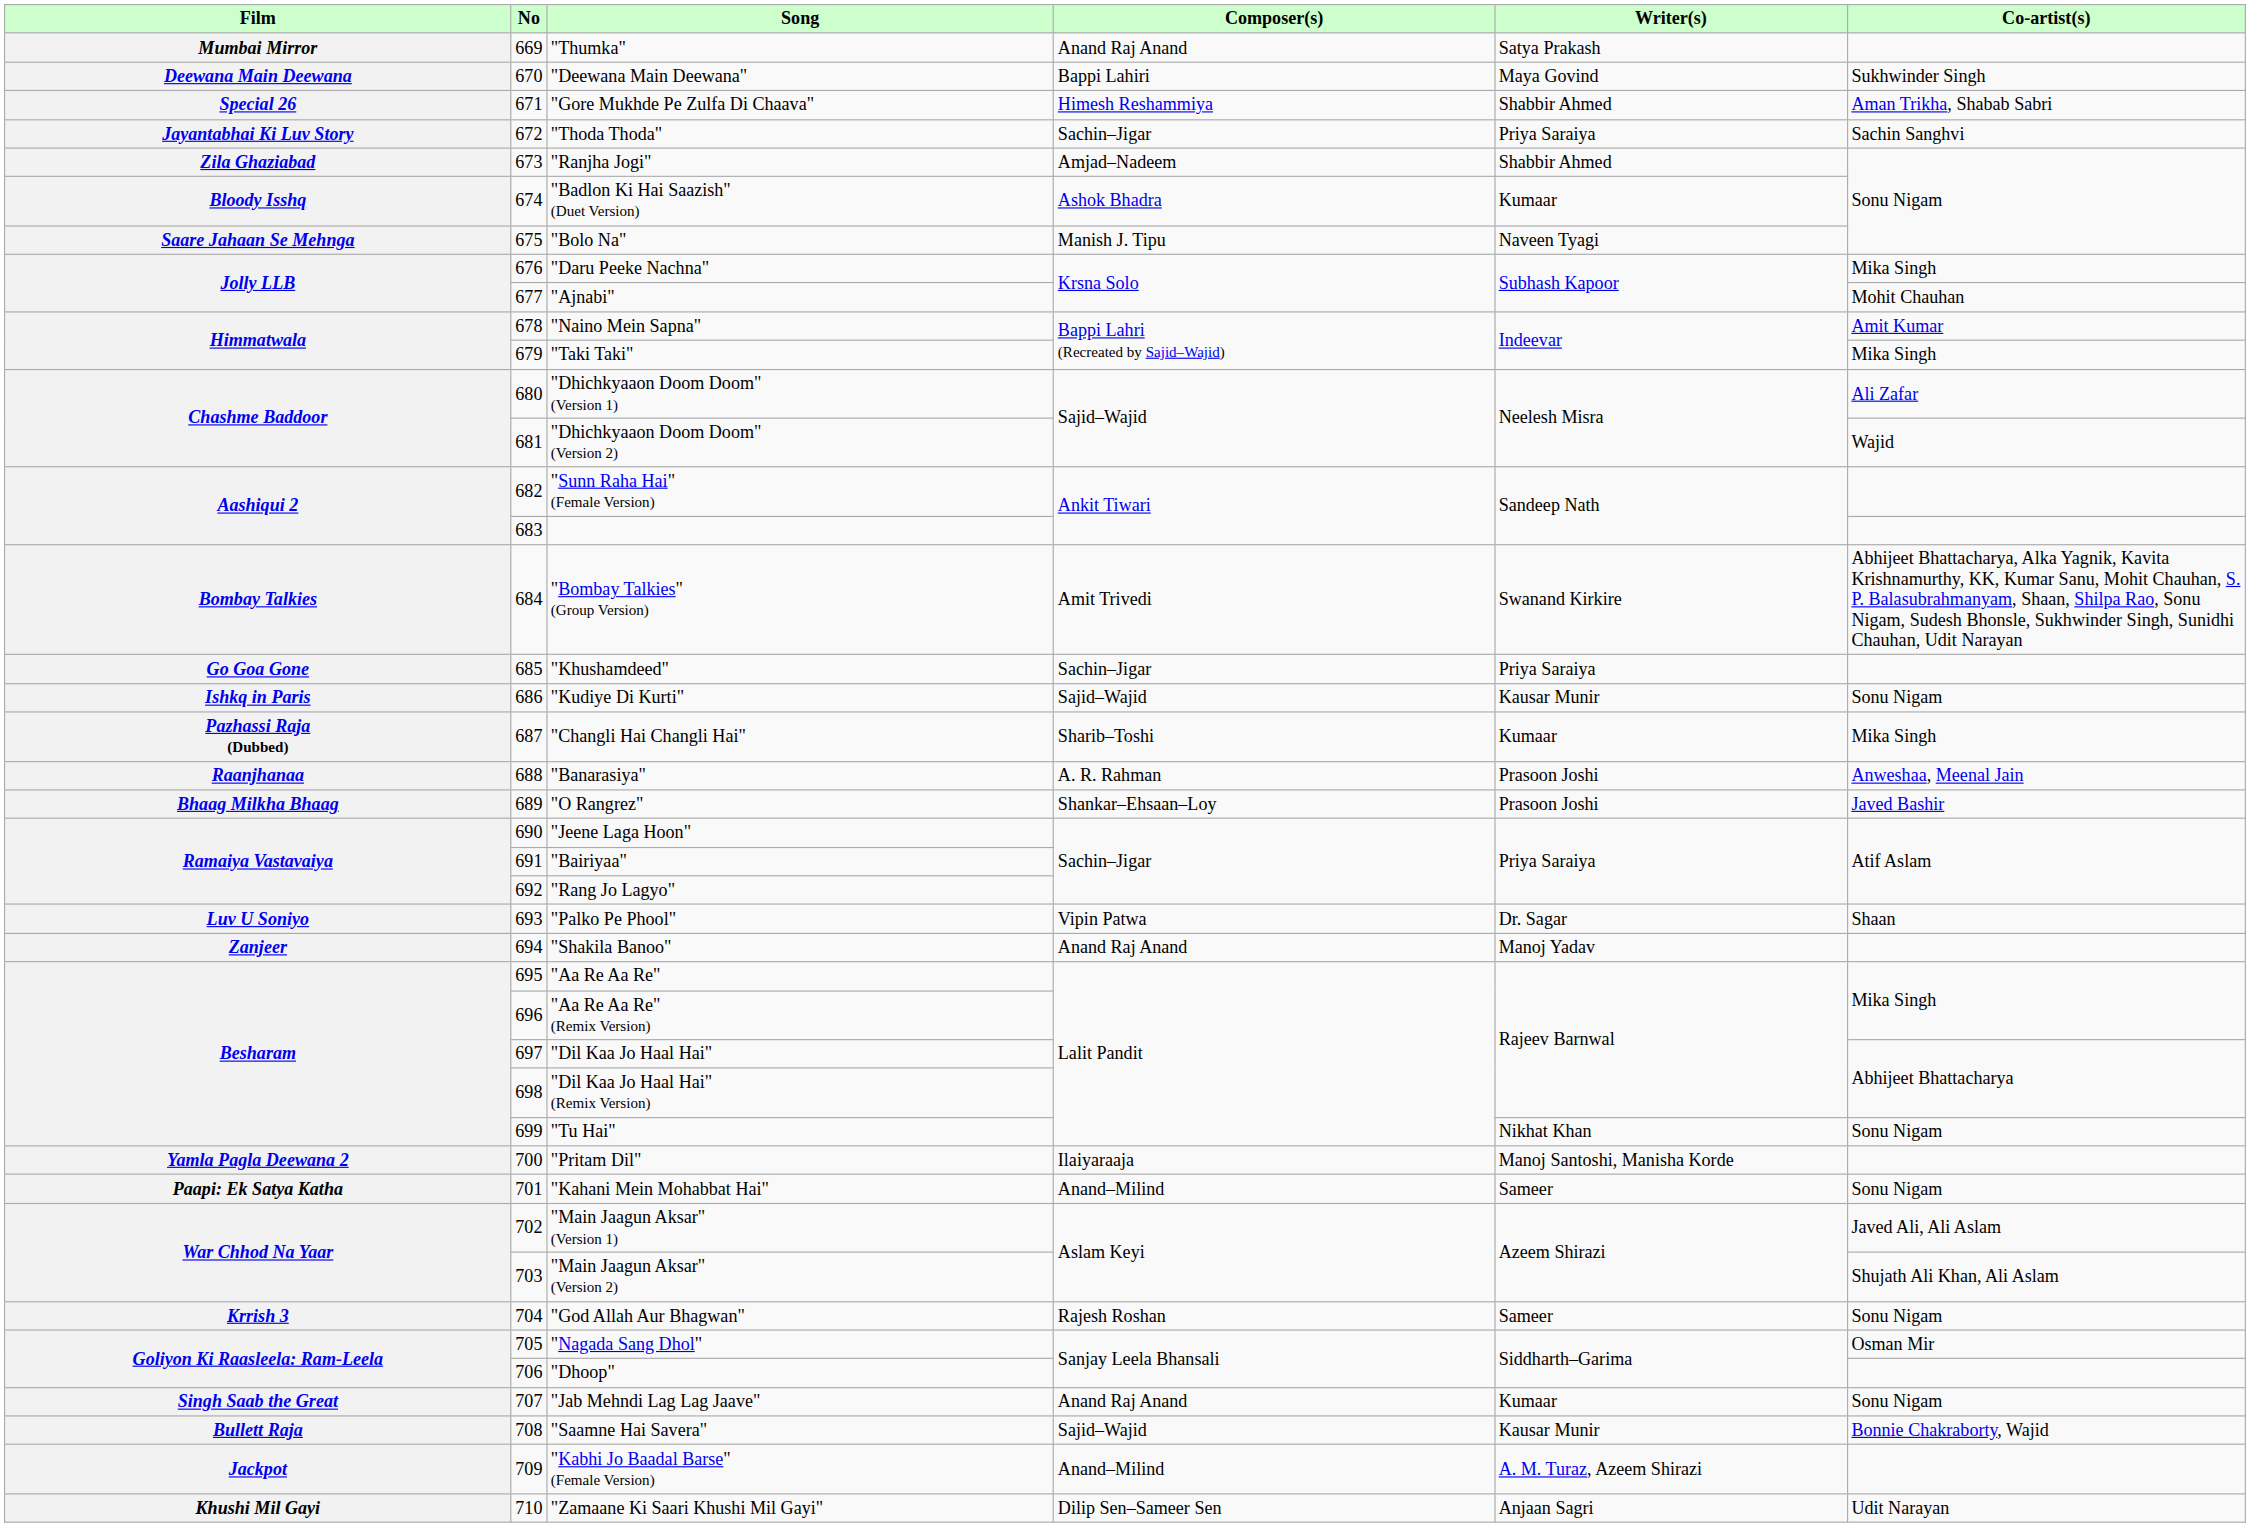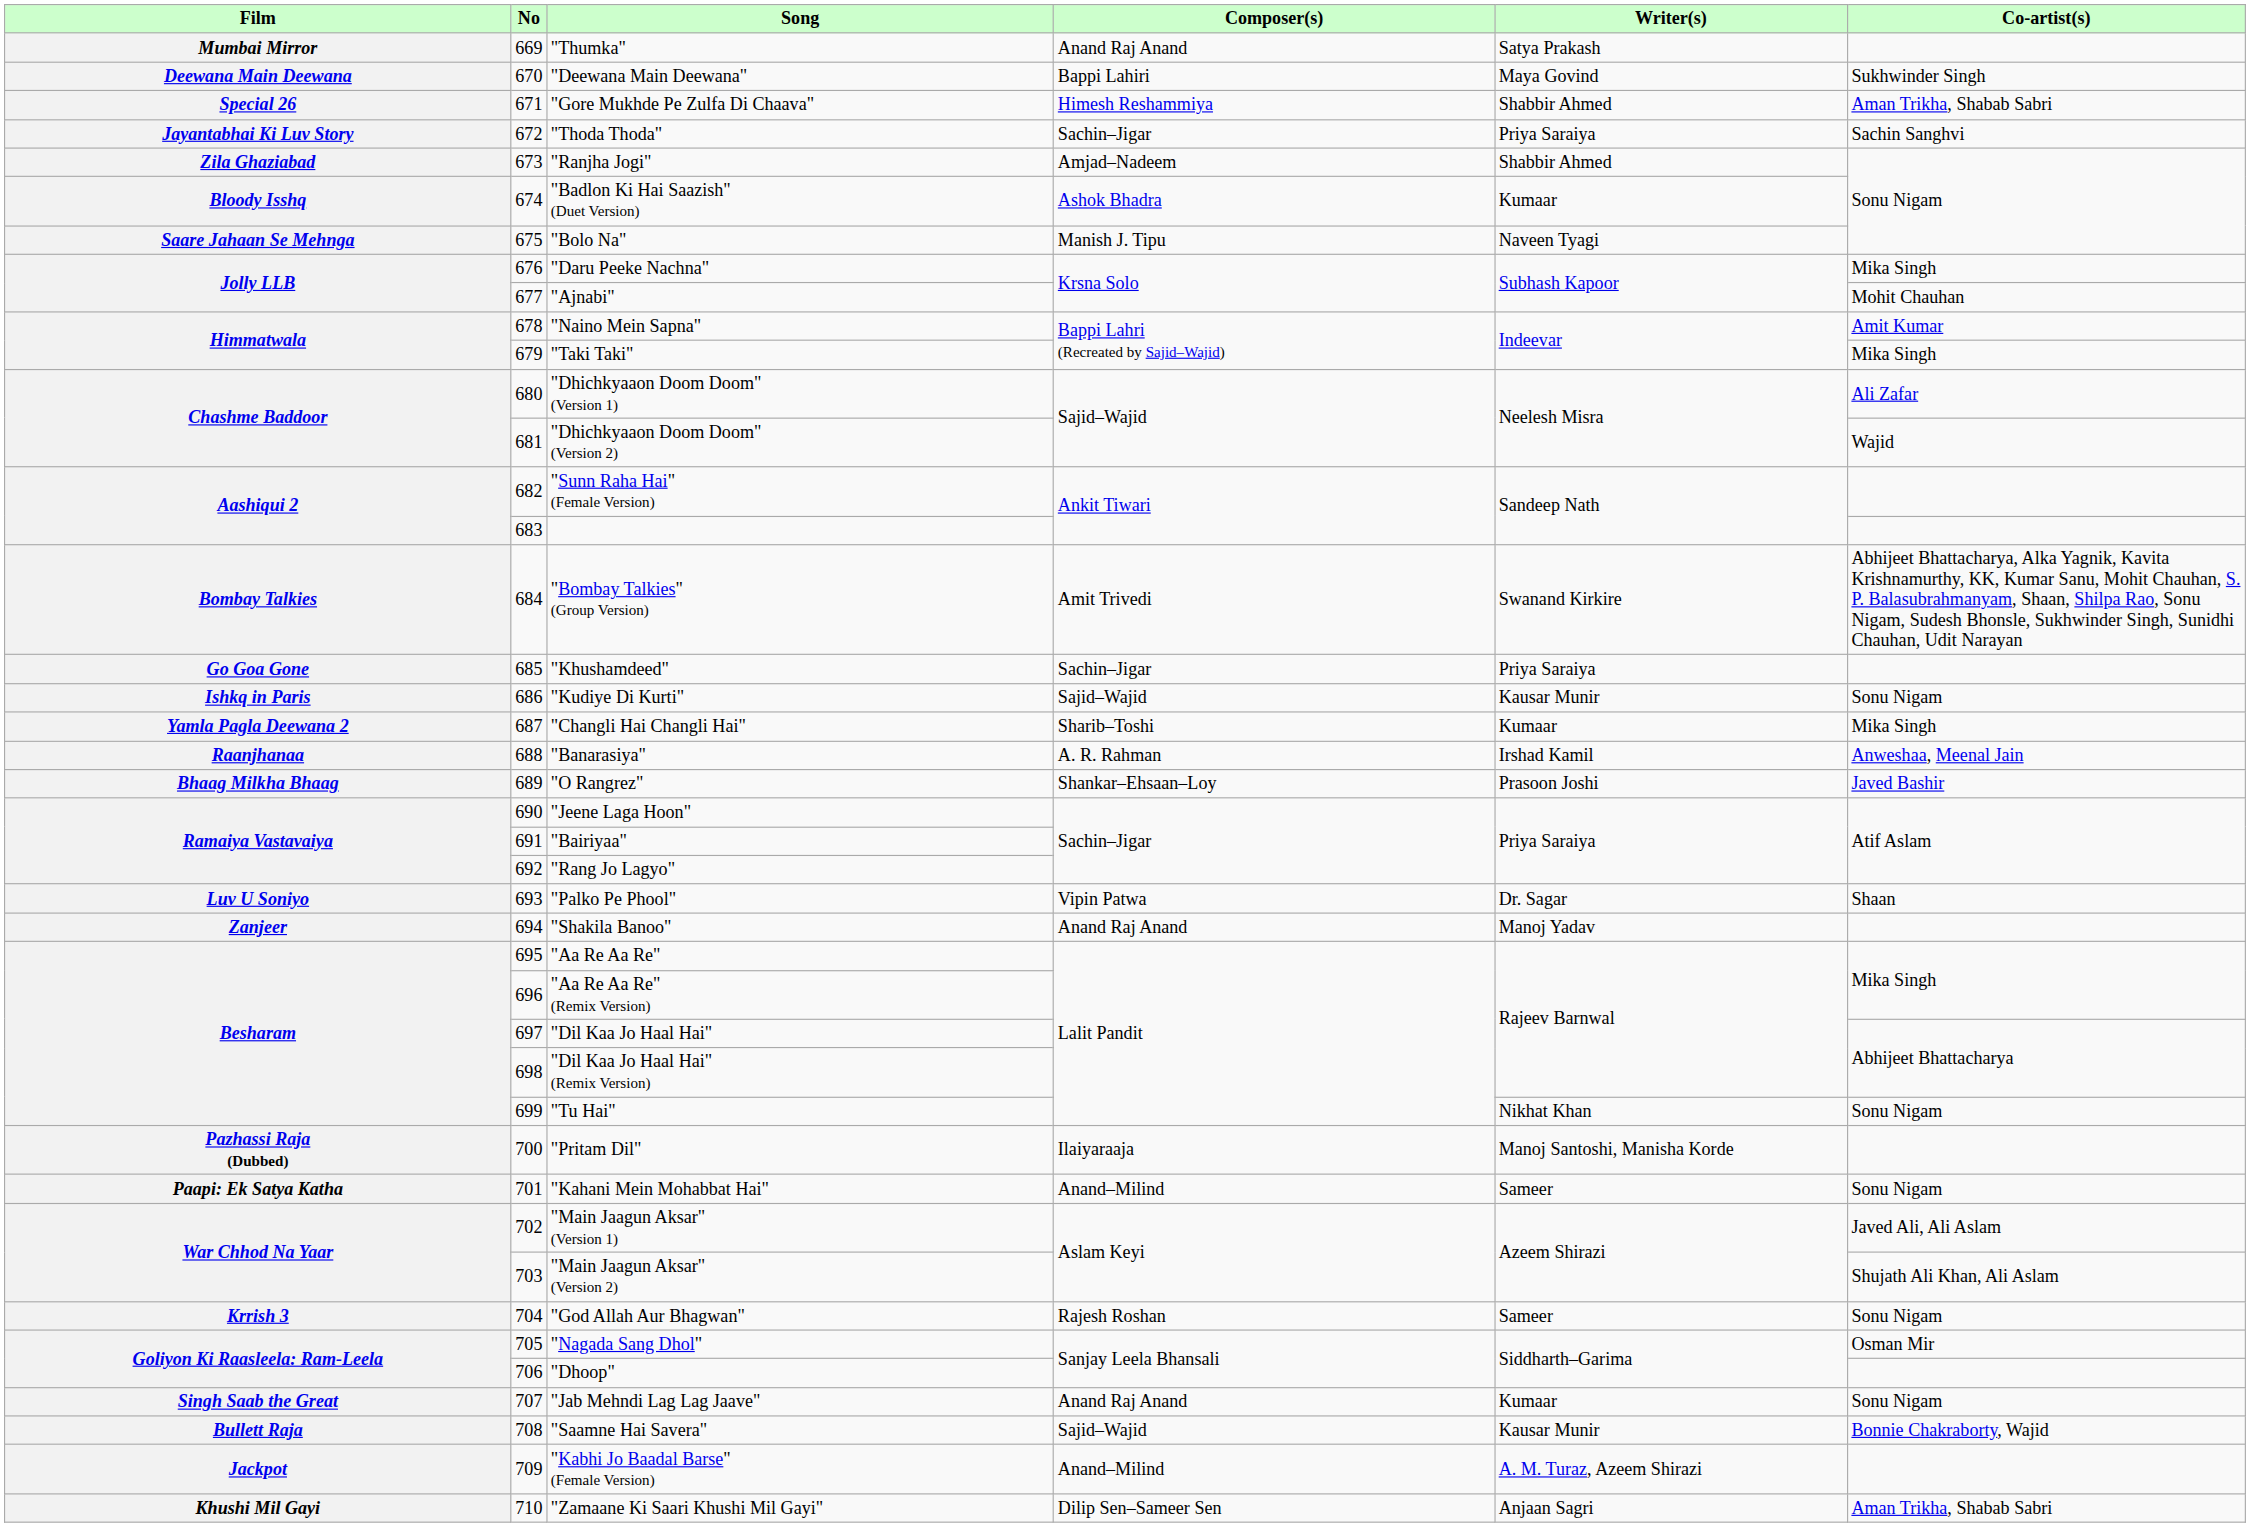(258, 736) Pazhassi Raja (Dubbed) -> (258, 726) Yamla Pagla Deewana 2
(1549, 775) Prasoon Joshi -> (1546, 755) Irshad Kamil
(258, 1160) Yamla Pagla Deewana 2 -> (258, 1149) Pazhassi Raja (Dubbed)
(1900, 1507) Udit Narayan -> (1952, 1507) Aman Trikha, Shabab Sabri
